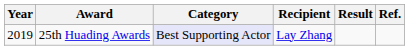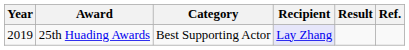(213, 34) lavender background -> (213, 34) no background
(304, 34) no background -> (304, 34) lavender background
